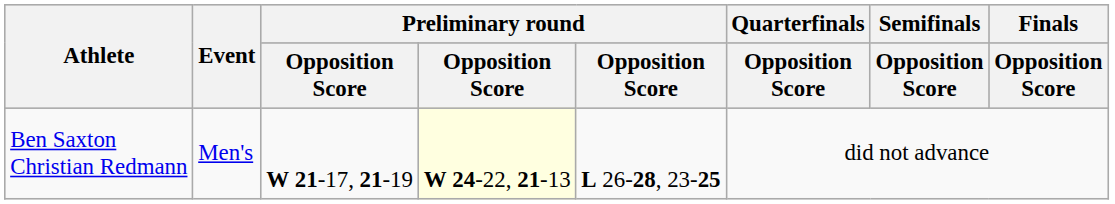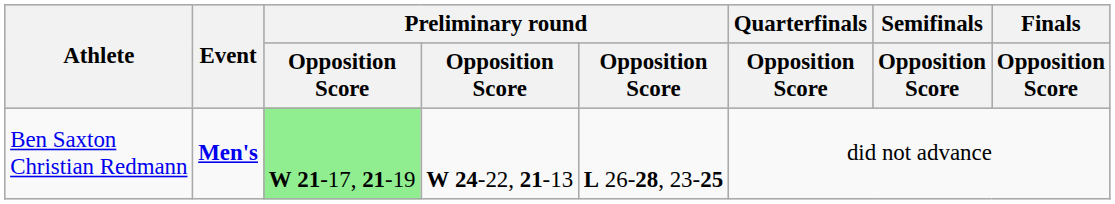(226, 153) normal -> (228, 153) bold
(340, 180) no background -> (342, 180) lightgreen background
(497, 180) lightyellow background -> (500, 180) no background
